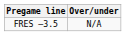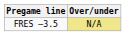(94, 24) no background -> (94, 24) khaki background
